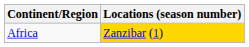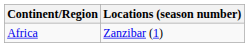(133, 33) gold background -> (133, 33) no background
